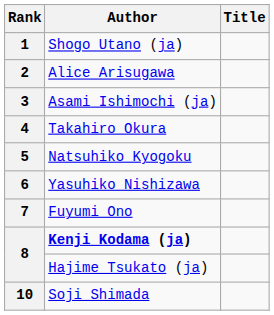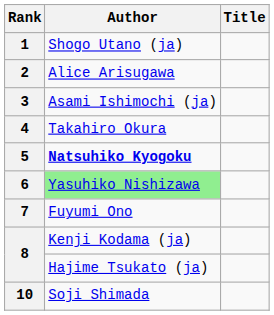(120, 157) normal -> (120, 157) bold
(124, 185) no background -> (124, 185) lightgreen background
(120, 240) bold -> (120, 240) normal
